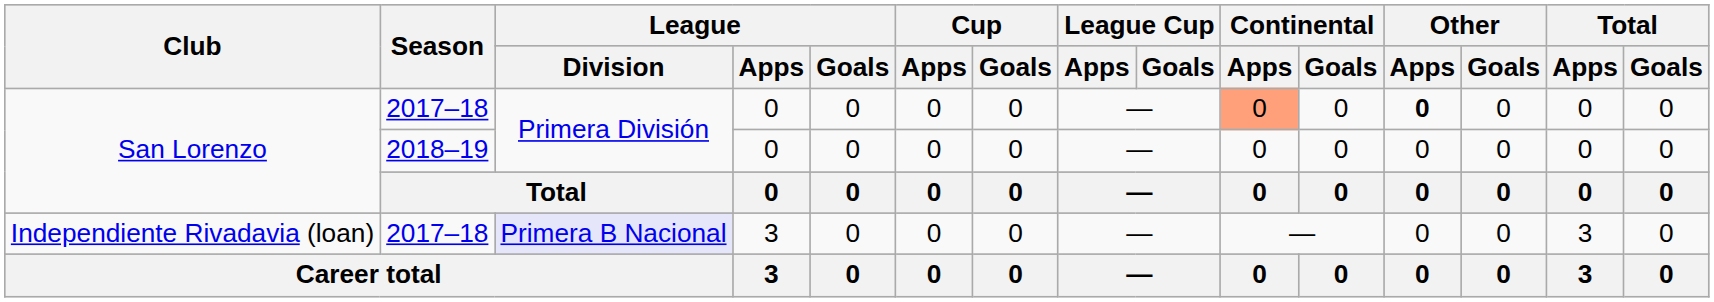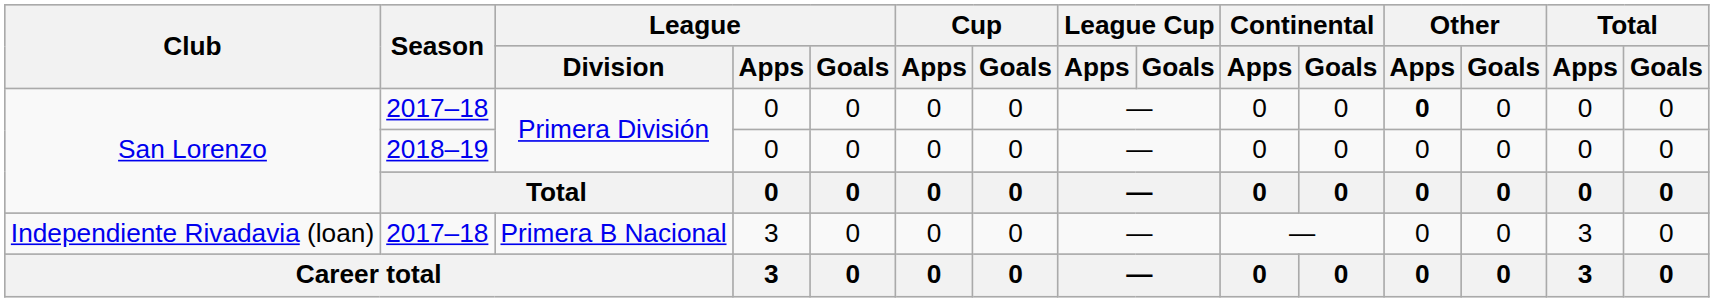(1260, 108) lightsalmon background -> (1260, 108) no background
(614, 233) lavender background -> (614, 233) no background
